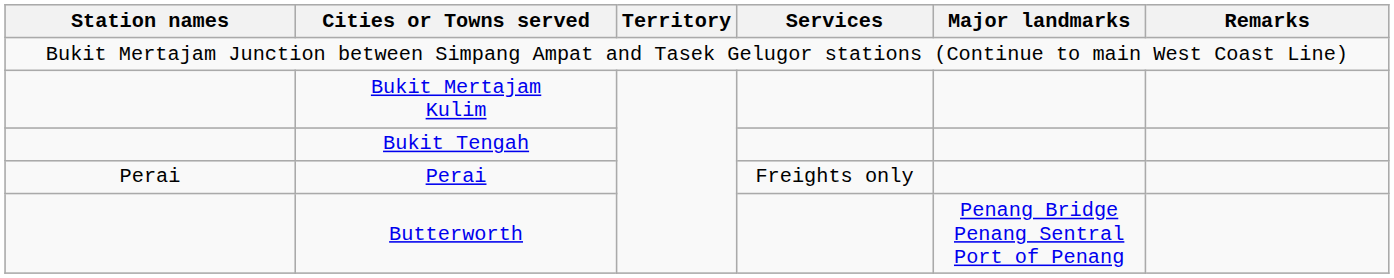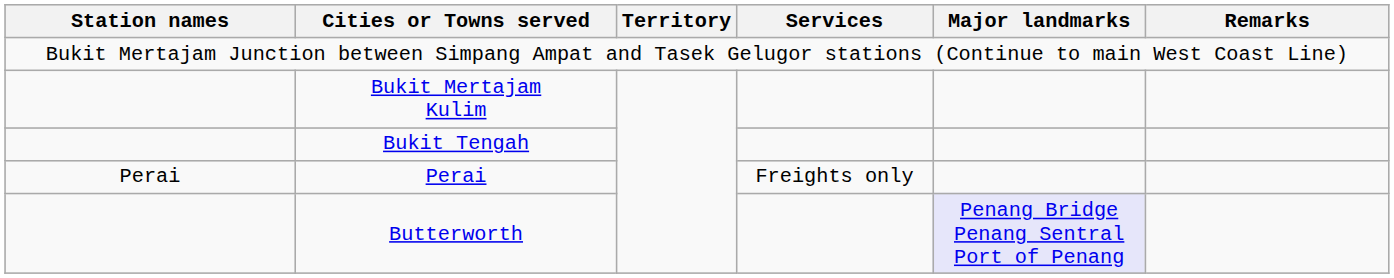(1039, 233) no background -> (1039, 233) lavender background
